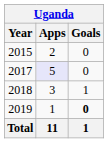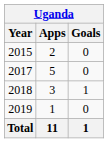(52, 71) lavender background -> (52, 71) no background
(86, 109) bold -> (86, 109) normal
